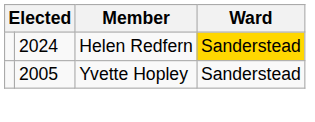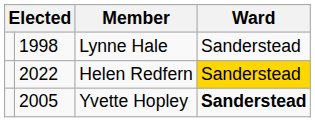+ row: (124, 46)
(39, 46) 2024 -> (39, 74) 2022
(251, 74) normal -> (254, 102) bold
